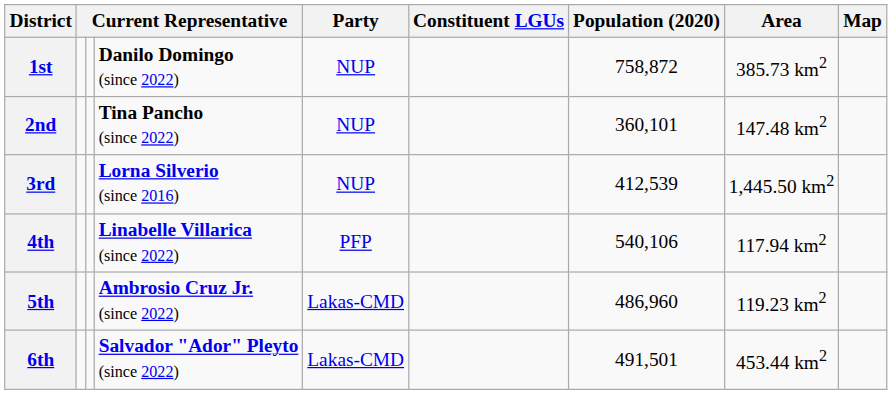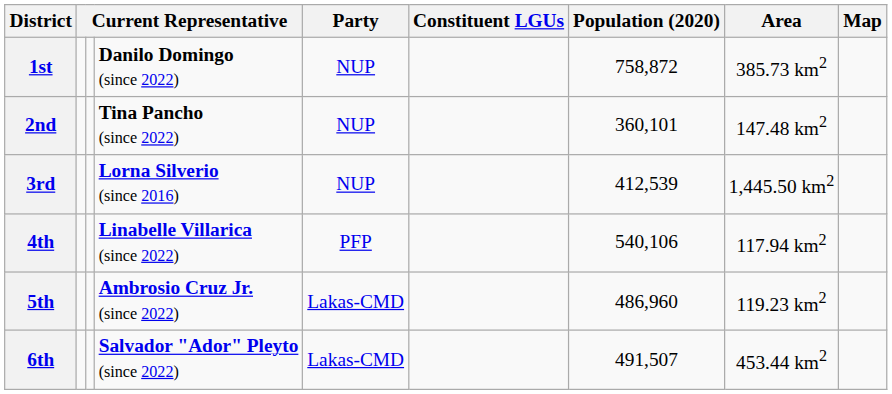(646, 359) 491,501 -> (646, 359) 491,507
